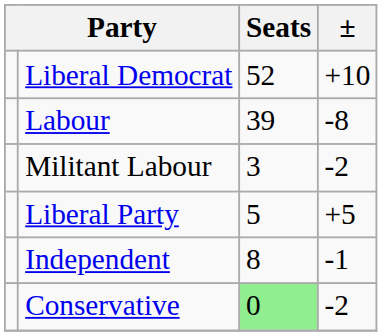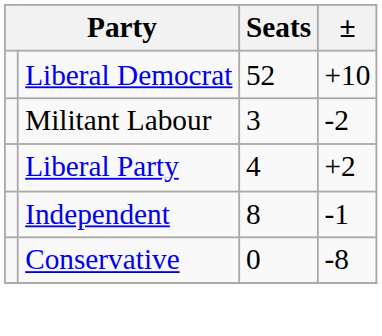- row: (67, 120)
(253, 213) 5 -> (253, 167) 4
(340, 213) +5 -> (340, 167) +2
(253, 306) lightgreen background -> (253, 259) no background
(337, 306) -2 -> (337, 259) -8
